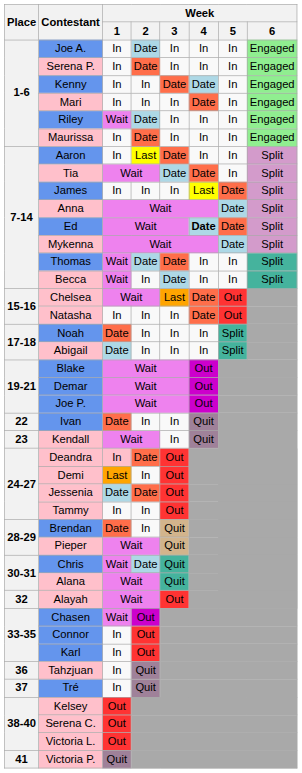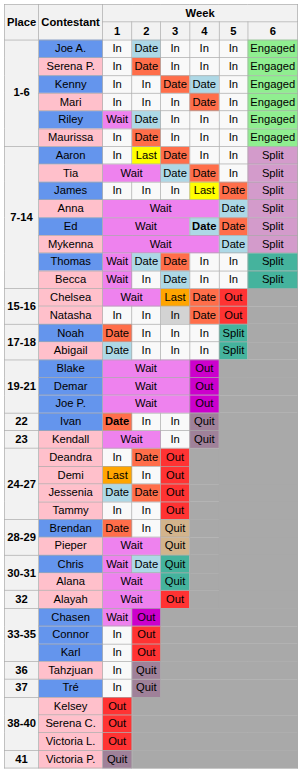(174, 315) no background -> (175, 315) lightgrey background
(117, 421) normal -> (117, 421) bold
(117, 457) pink background -> (117, 457) no background
